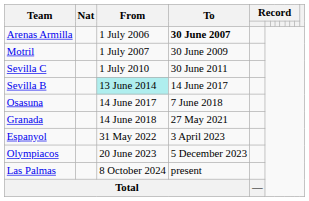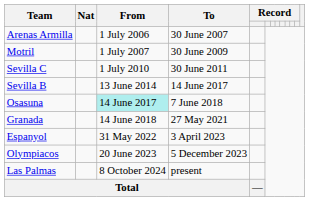(201, 34) bold -> (199, 34) normal
(128, 85) paleturquoise background -> (128, 85) no background
(128, 102) no background -> (128, 102) paleturquoise background
